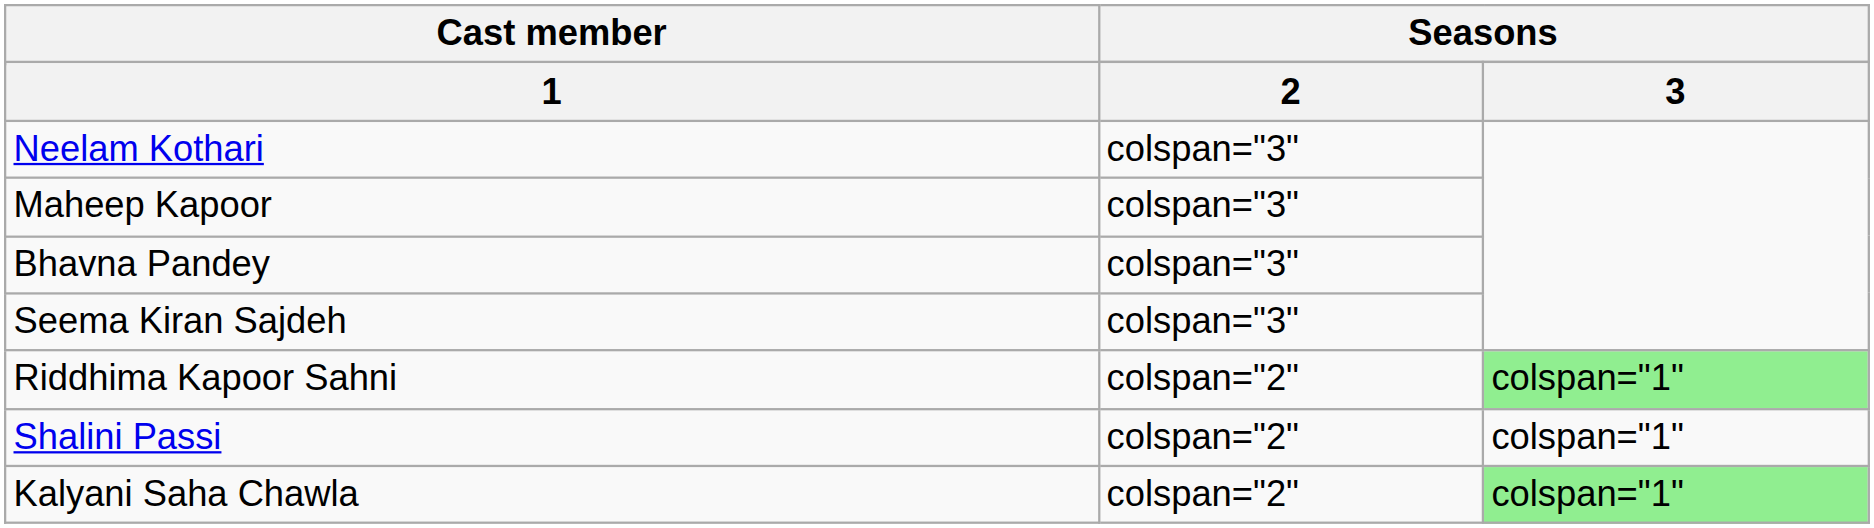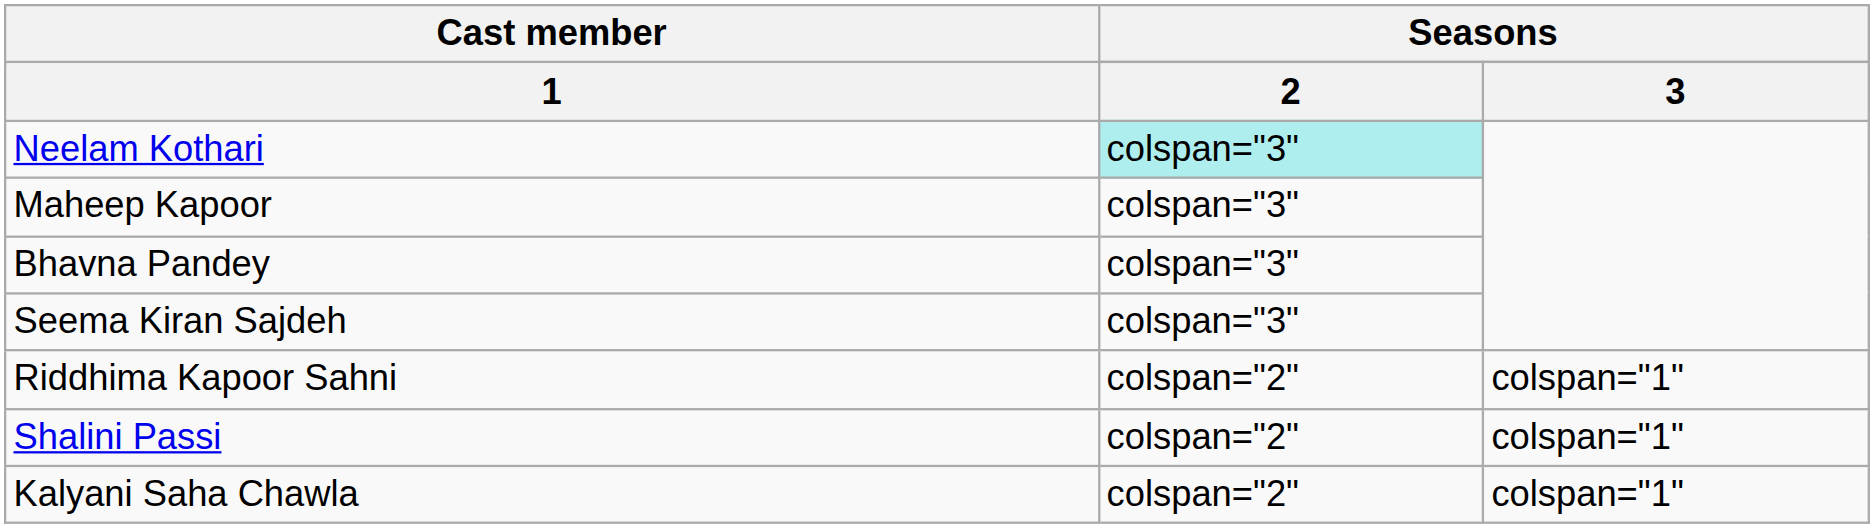(1203, 148) no background -> (1203, 148) paleturquoise background
(1588, 378) lightgreen background -> (1588, 378) no background
(1588, 494) lightgreen background -> (1588, 494) no background
